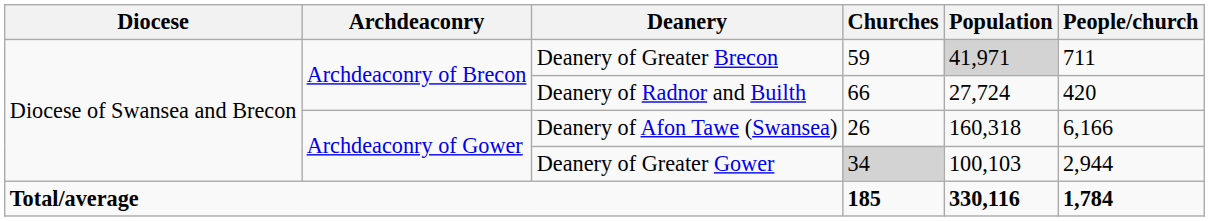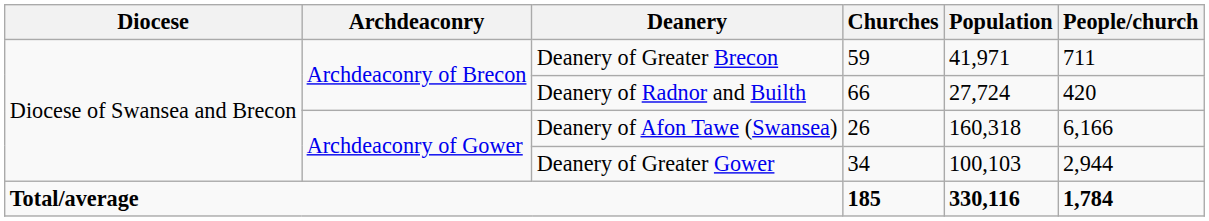(979, 57) lightgrey background -> (979, 57) no background
(859, 163) lightgrey background -> (859, 163) no background
